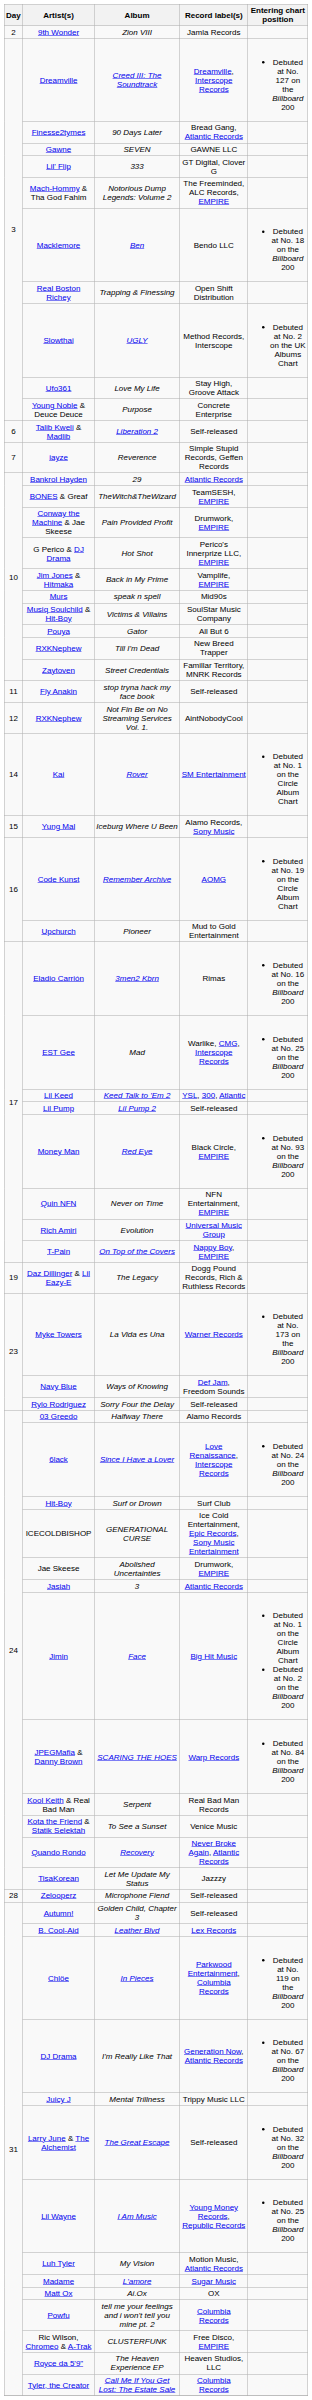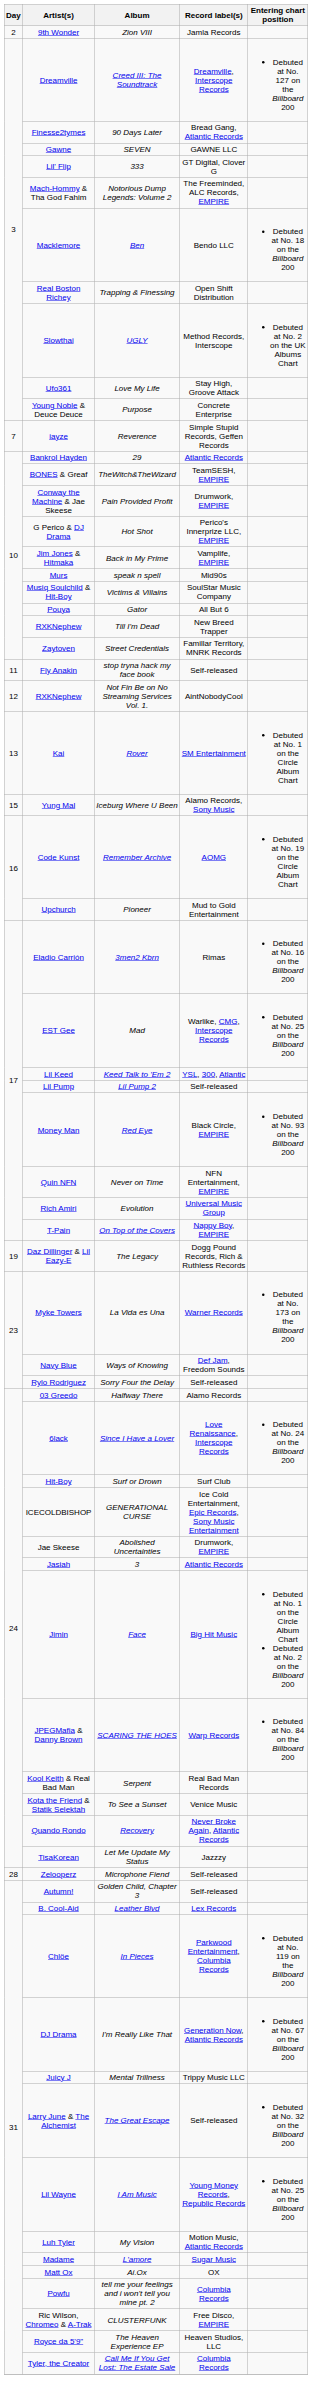- row: (137, 431)
(13, 774) 14 -> (13, 753) 13
